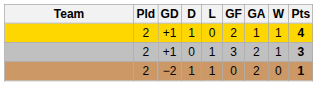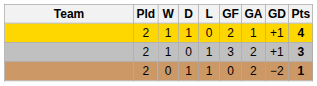columns swapped: (278, 14) <-> (170, 14)
